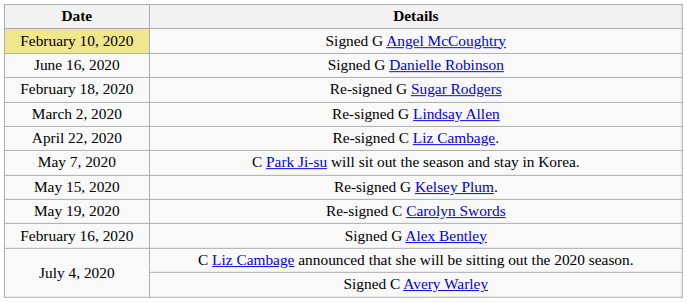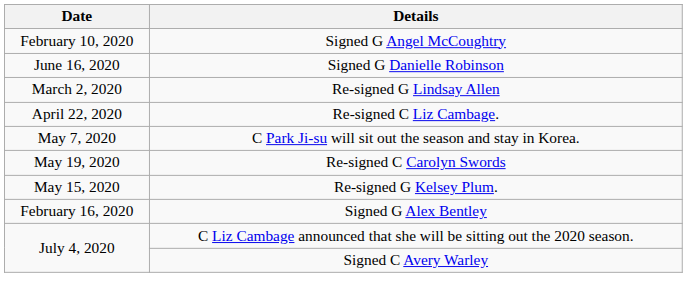(77, 41) khaki background -> (77, 41) no background
- row: (416, 89)
rows swapped: (416, 187) <-> (416, 211)
